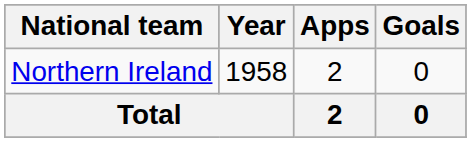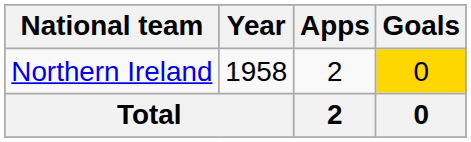(421, 70) no background -> (421, 70) gold background
